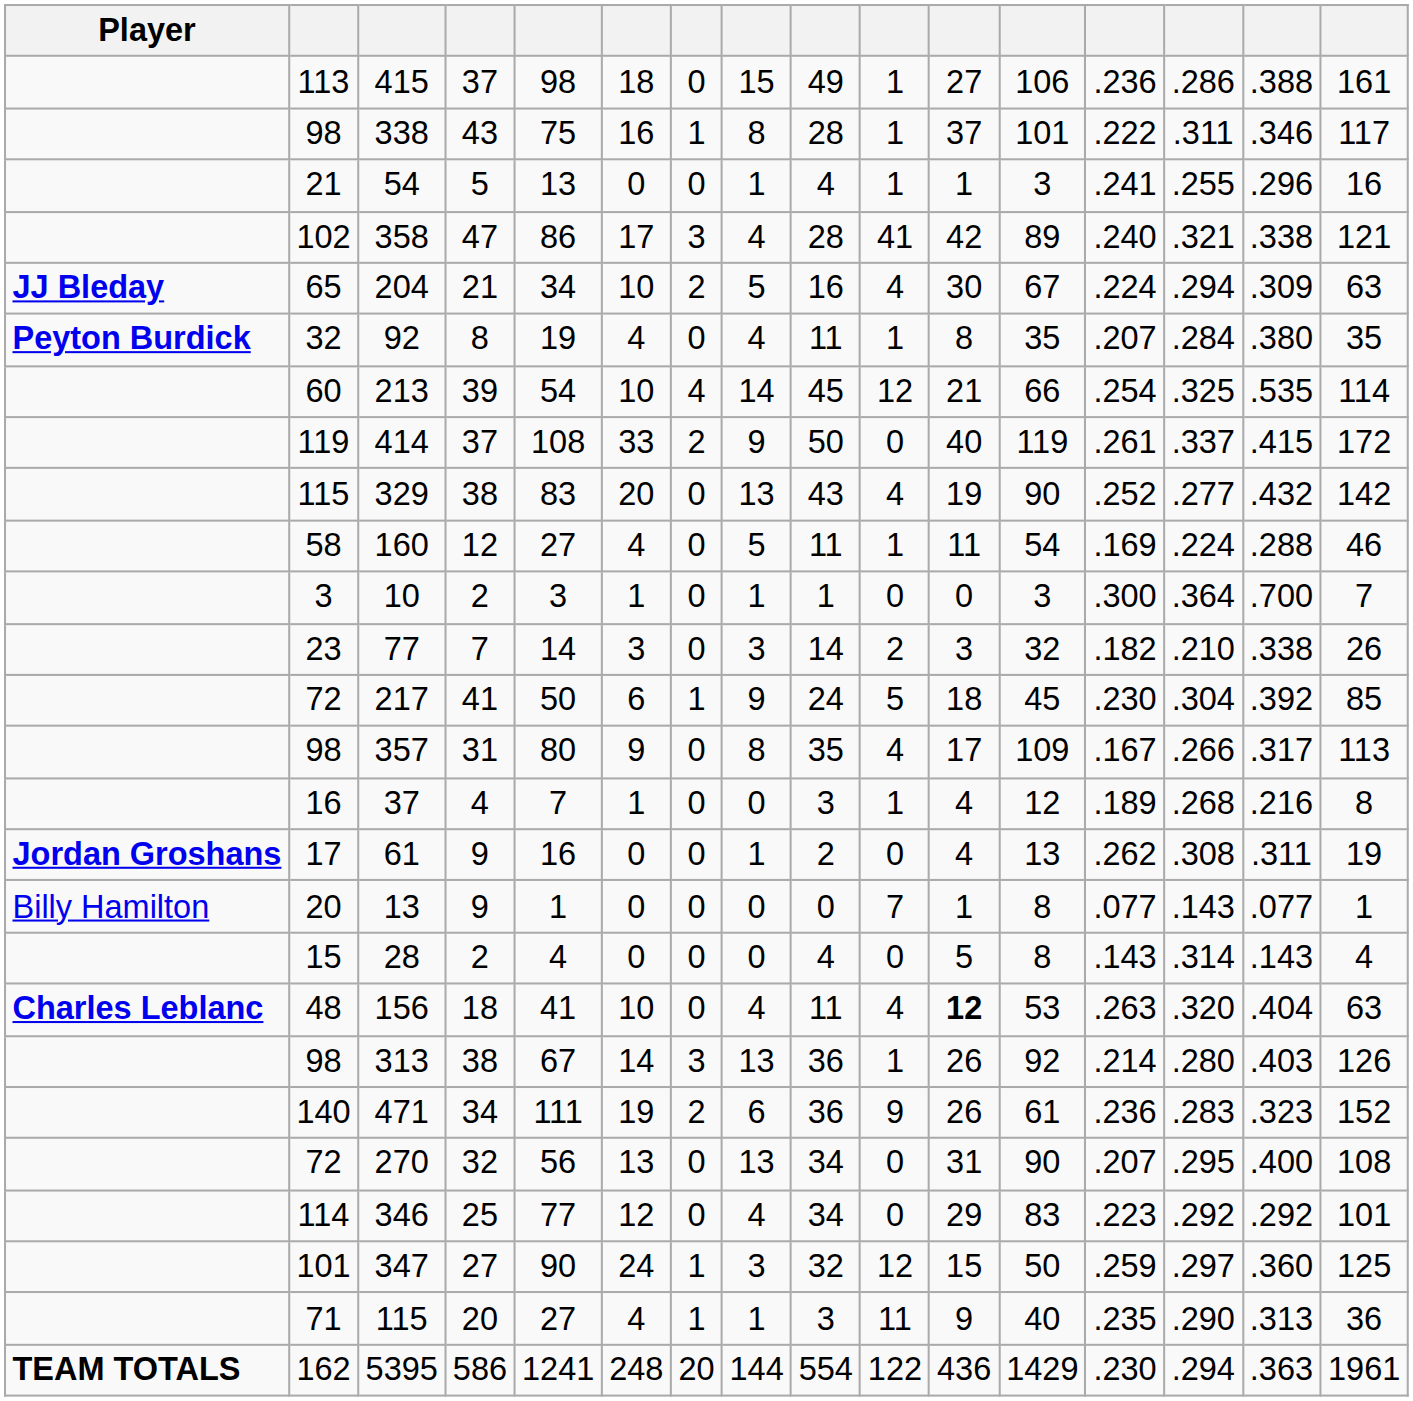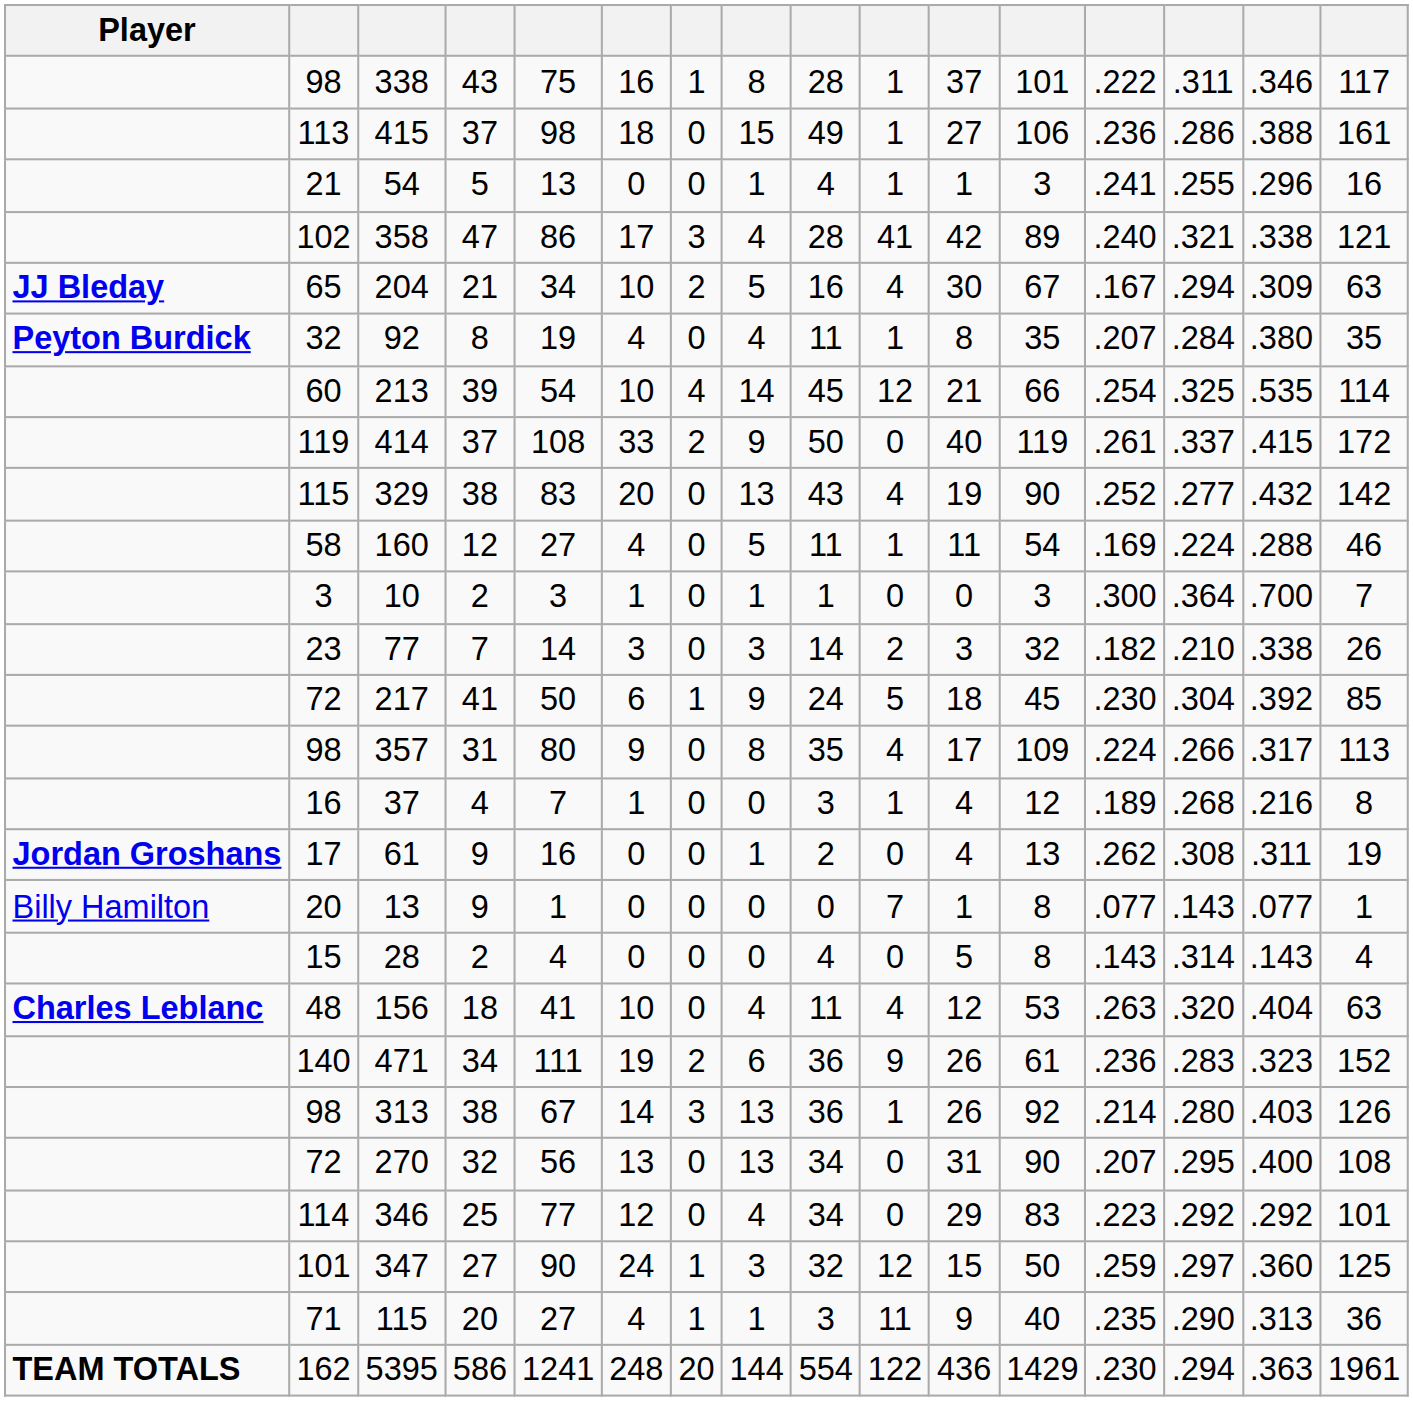rows swapped: (402, 81) <-> (402, 133)
(1125, 287) .224 -> (1125, 287) .167
(1125, 751) .167 -> (1125, 751) .224
(964, 1008) bold -> (964, 1008) normal
rows swapped: (402, 1111) <-> (402, 1060)
